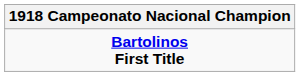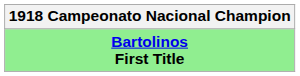(150, 50) no background -> (150, 50) lightgreen background
